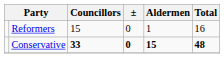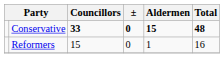rows swapped: (38, 45) <-> (33, 28)
